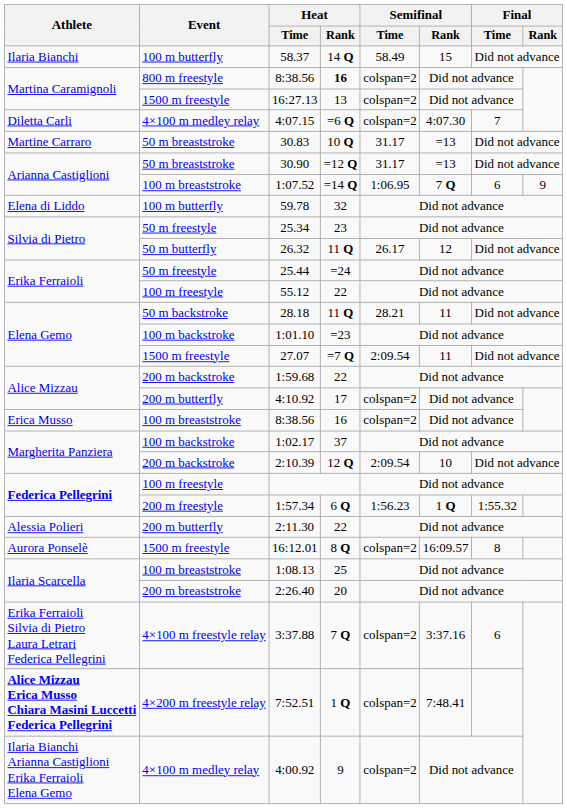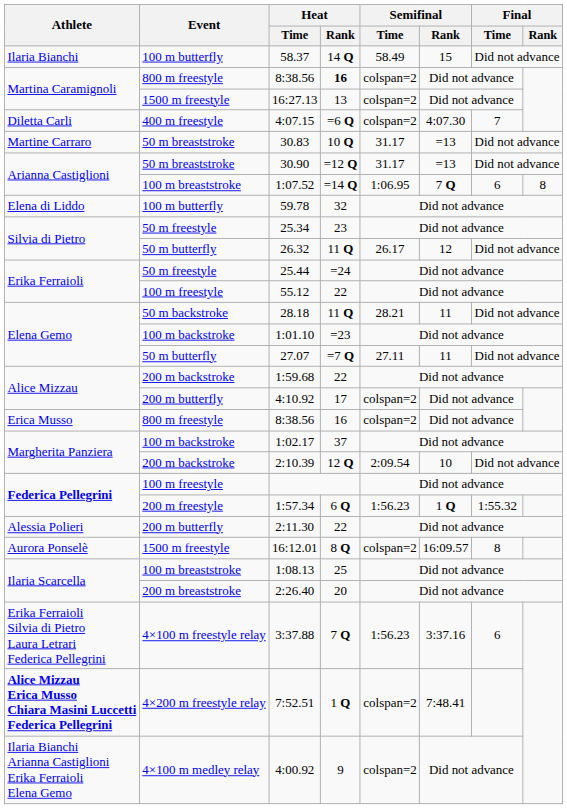(201, 121) 4×100 m medley relay -> (183, 121) 400 m freestyle
(543, 185) 9 -> (543, 185) 8
(186, 356) 1500 m freestyle -> (179, 356) 50 m butterfly
(390, 356) 2:09.54 -> (390, 356) 27.11
(192, 420) 100 m breaststroke -> (183, 420) 800 m freestyle
(390, 635) colspan=2 -> (390, 635) 1:56.23
